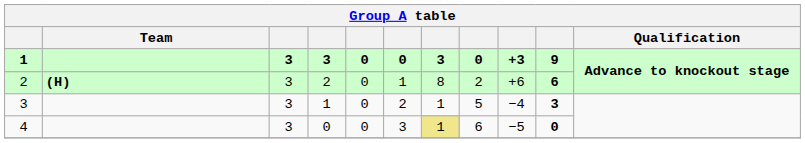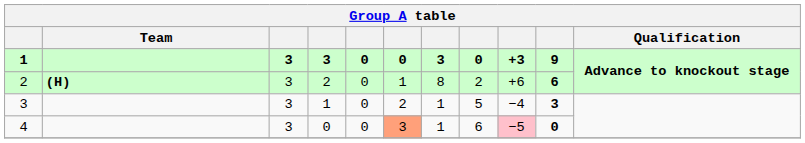(403, 127) no background -> (403, 127) lightsalmon background
(441, 127) khaki background -> (441, 127) no background
(516, 127) no background -> (516, 127) pink background
